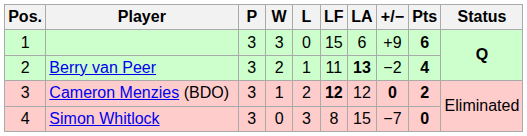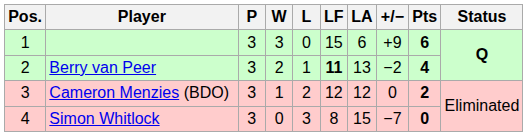(334, 67) normal -> (334, 67) bold
(362, 67) bold -> (362, 67) normal
(334, 93) bold -> (334, 93) normal
(392, 93) bold -> (392, 93) normal
